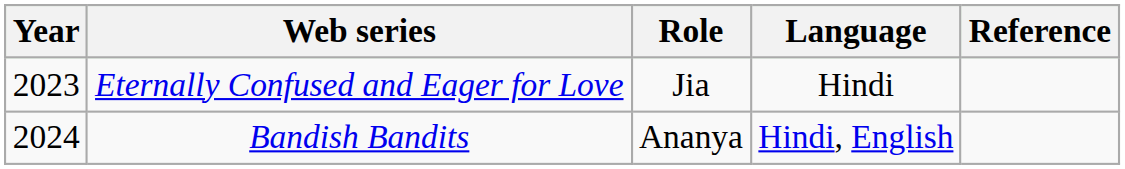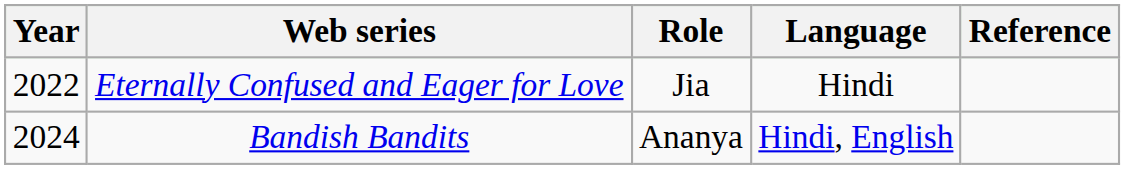(46, 84) 2023 -> (46, 84) 2022
